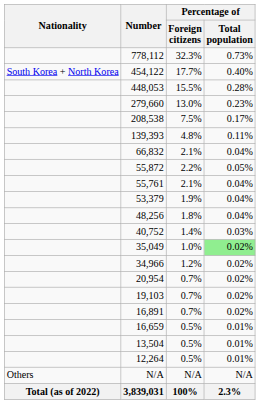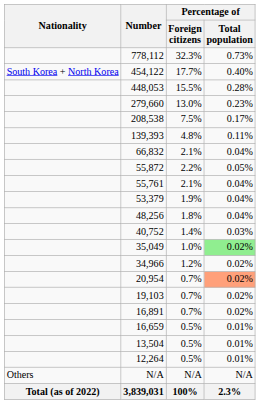(240, 279) no background -> (240, 279) lightsalmon background
